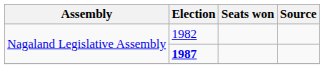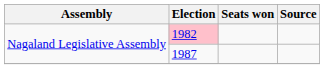(184, 34) no background -> (184, 34) pink background
(184, 53) bold -> (184, 53) normal
